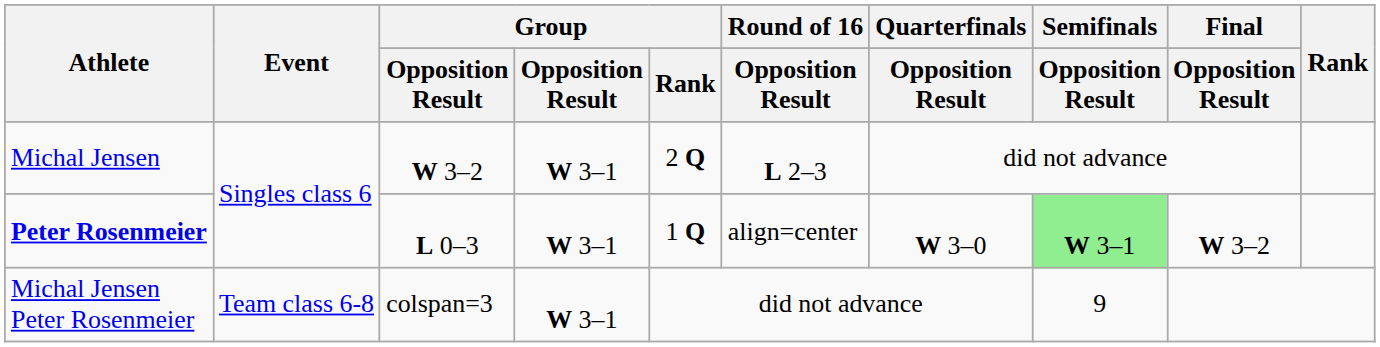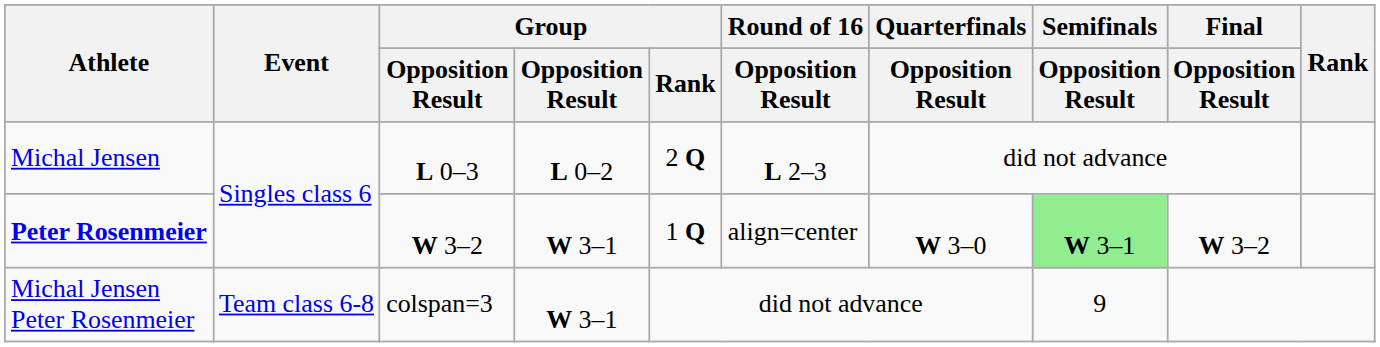(447, 172) W 3–2 -> (447, 172) L 0–3
(582, 172) W 3–1 -> (582, 172) L 0–2
(447, 246) L 0–3 -> (447, 246) W 3–2
